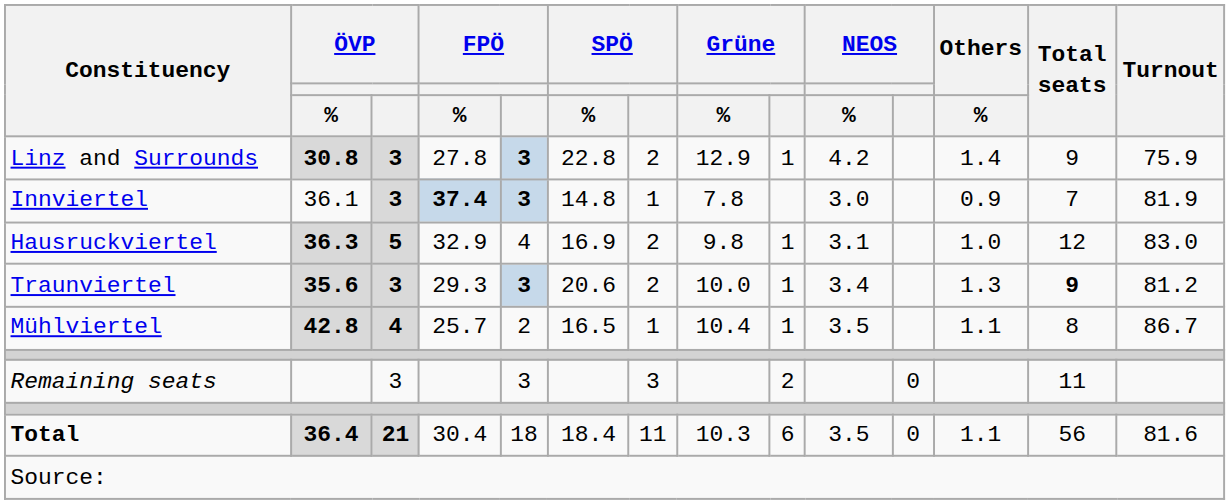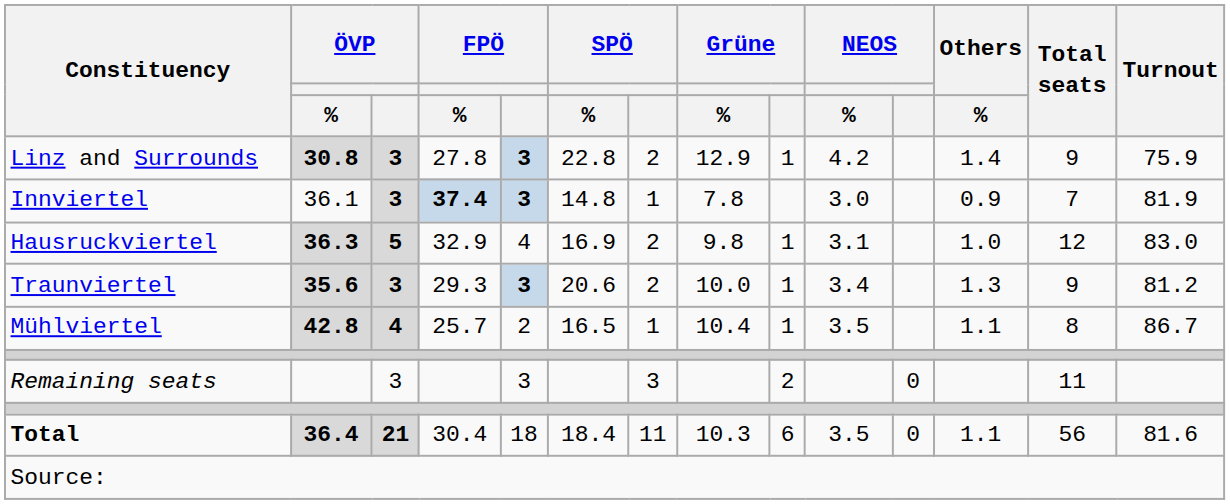(1072, 285) bold -> (1072, 285) normal
